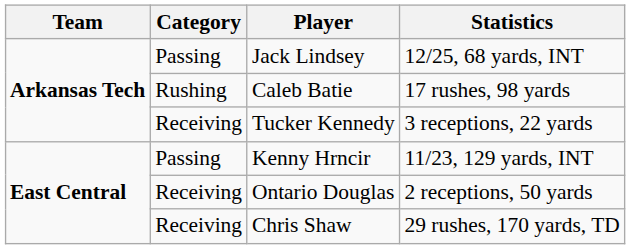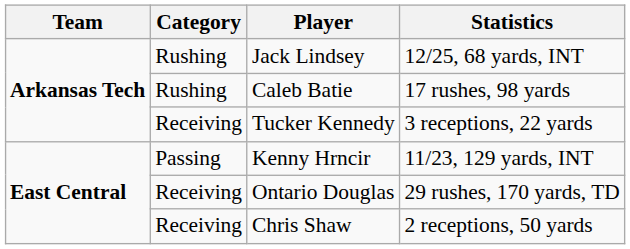(188, 55) Passing -> (191, 55) Rushing
(499, 191) 2 receptions, 50 yards -> (512, 191) 29 rushes, 170 yards, TD
(512, 225) 29 rushes, 170 yards, TD -> (499, 225) 2 receptions, 50 yards
